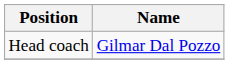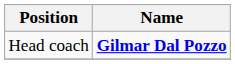(158, 45) normal -> (162, 45) bold
